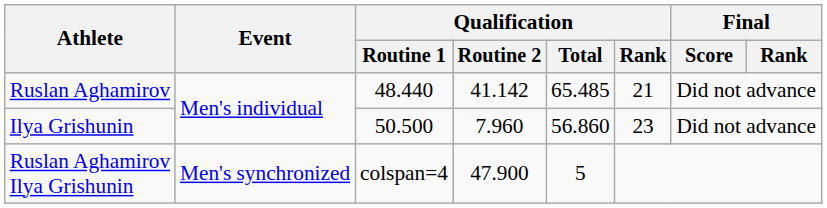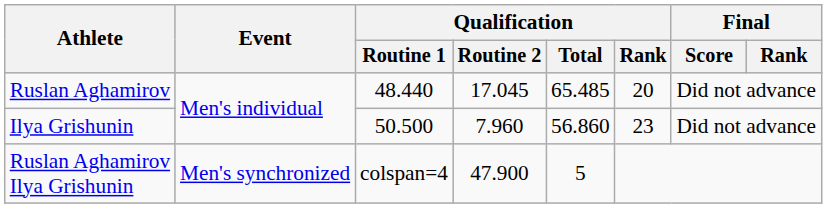(499, 90) 41.142 -> (499, 90) 17.045
(643, 90) 21 -> (643, 90) 20
